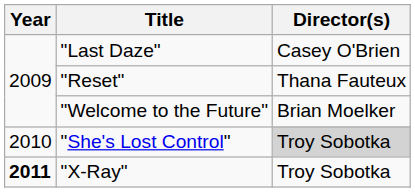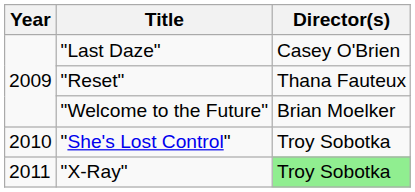(334, 141) lightgrey background -> (334, 141) no background
(30, 171) bold -> (30, 171) normal
(334, 171) no background -> (334, 171) lightgreen background
